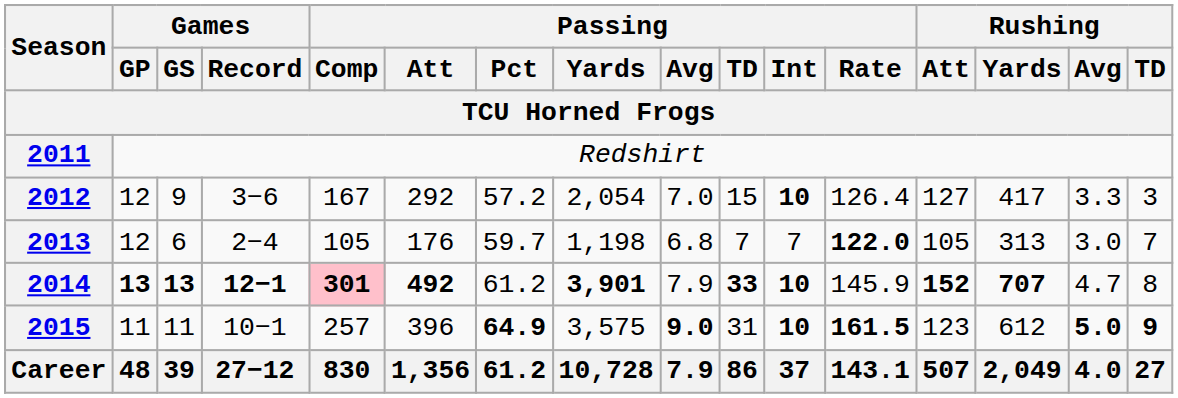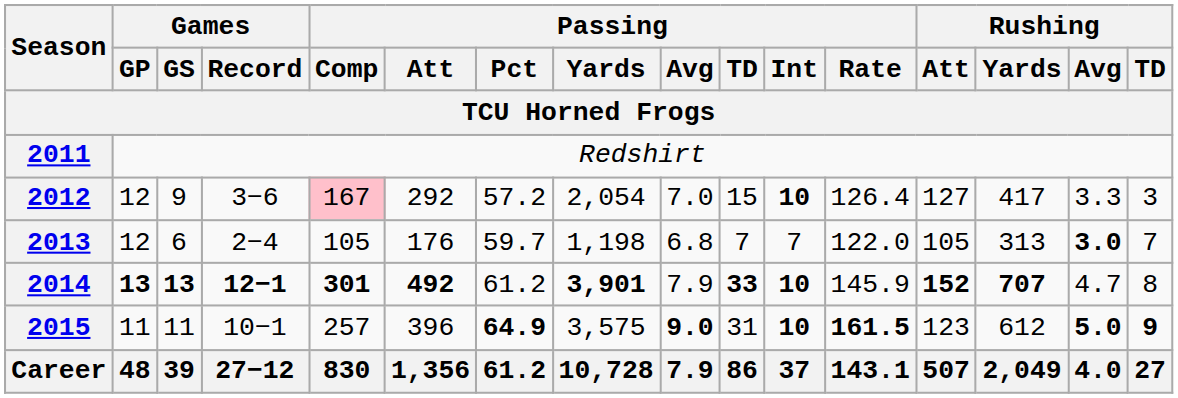(347, 199) no background -> (347, 199) pink background
(870, 242) bold -> (870, 242) normal
(1098, 242) normal -> (1098, 242) bold
(347, 285) pink background -> (347, 285) no background
